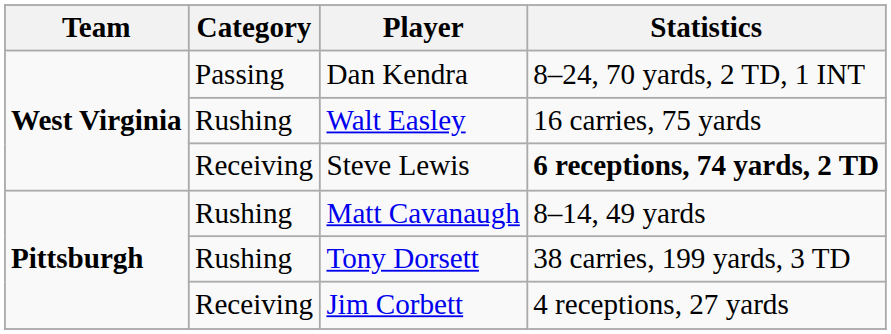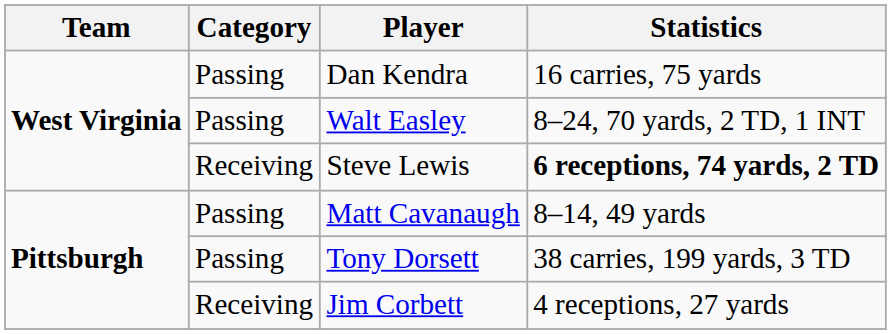(699, 73) 8–24, 70 yards, 2 TD, 1 INT -> (647, 73) 16 carries, 75 yards
(244, 120) Rushing -> (239, 120) Passing
(647, 120) 16 carries, 75 yards -> (699, 120) 8–24, 70 yards, 2 TD, 1 INT
(244, 212) Rushing -> (239, 212) Passing
(244, 258) Rushing -> (239, 258) Passing
